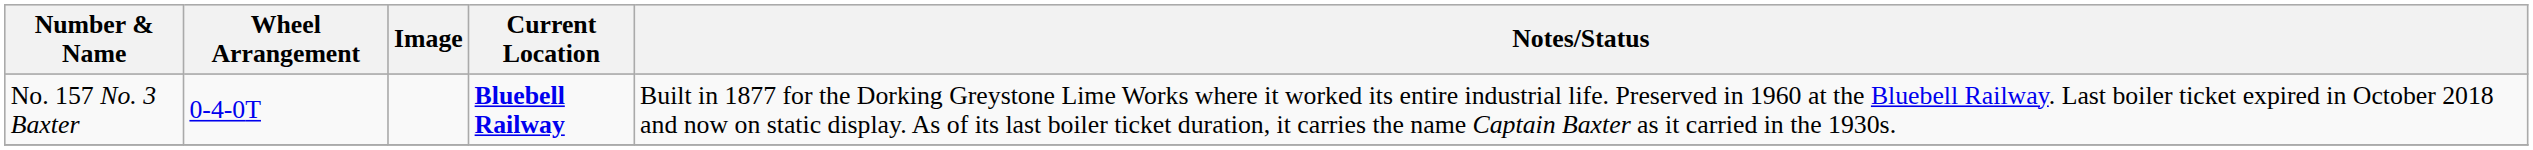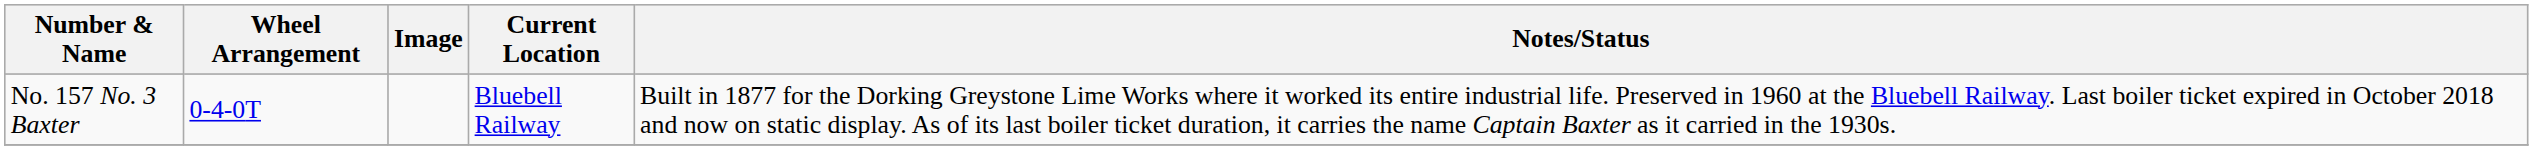(520, 109) bold -> (518, 109) normal
